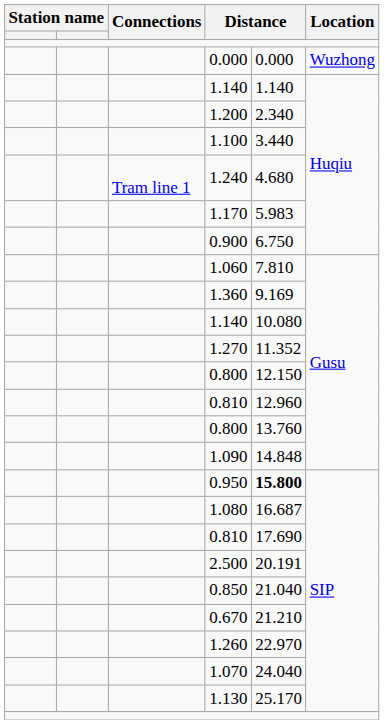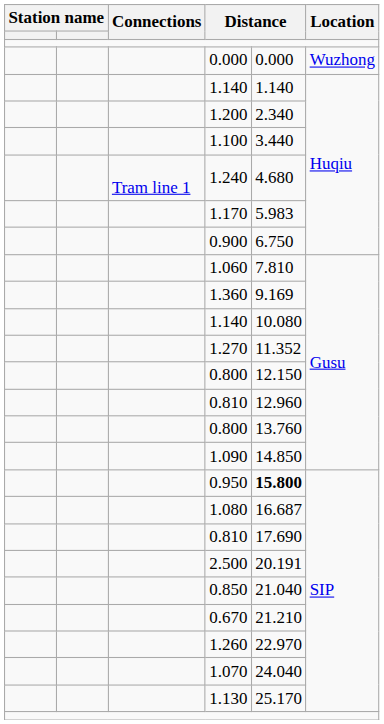(279, 456) 14.848 -> (279, 456) 14.850
